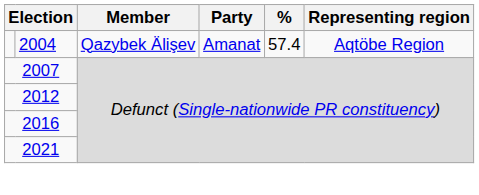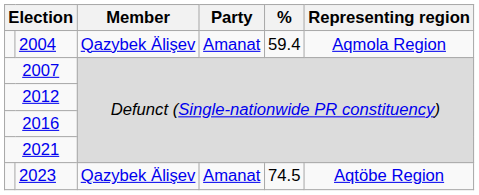(284, 44) 57.4 -> (284, 44) 59.4
(389, 44) Aqtöbe Region -> (389, 44) Aqmola Region
+ row: (37, 176)
